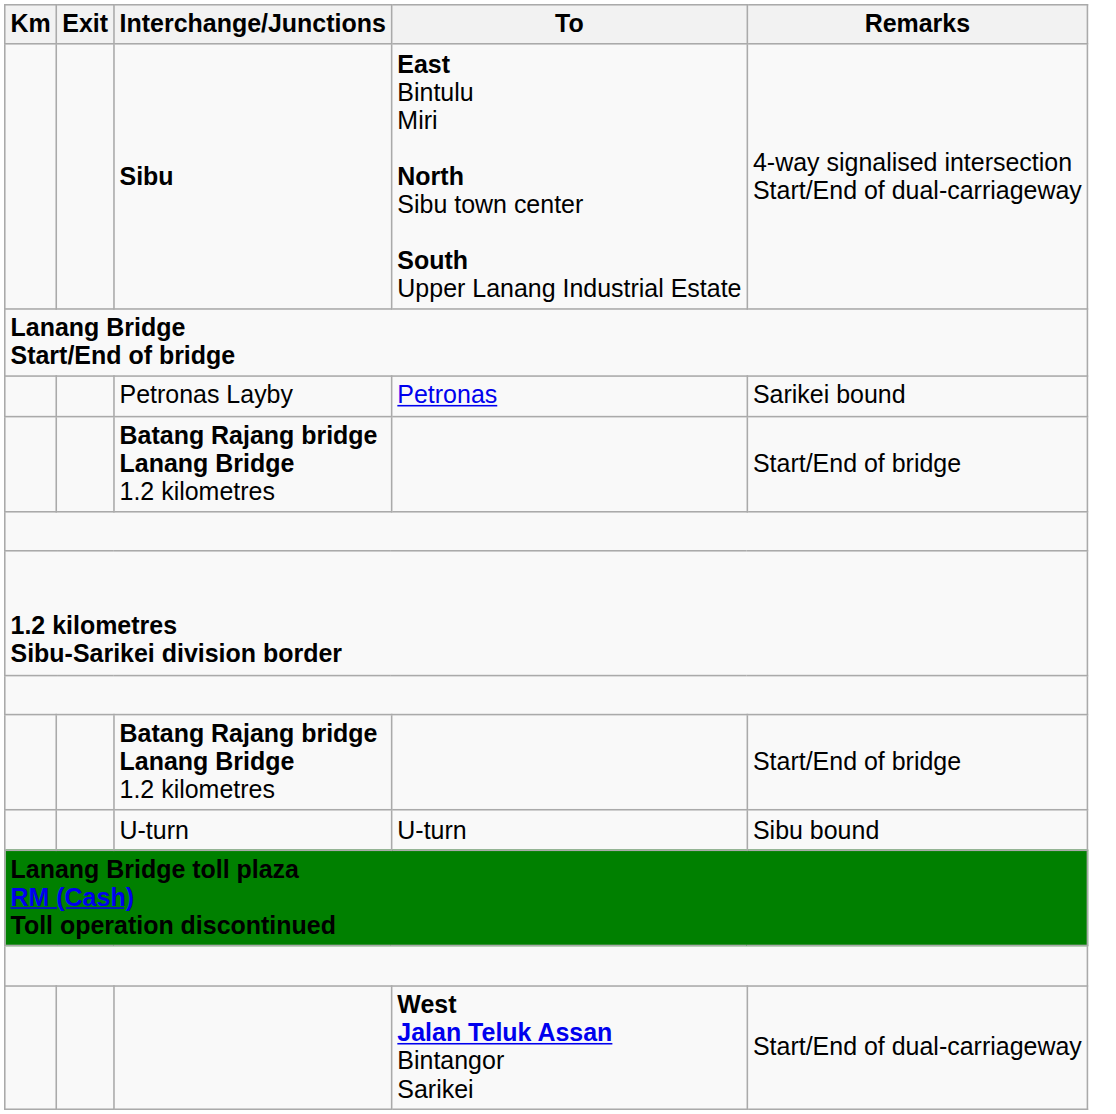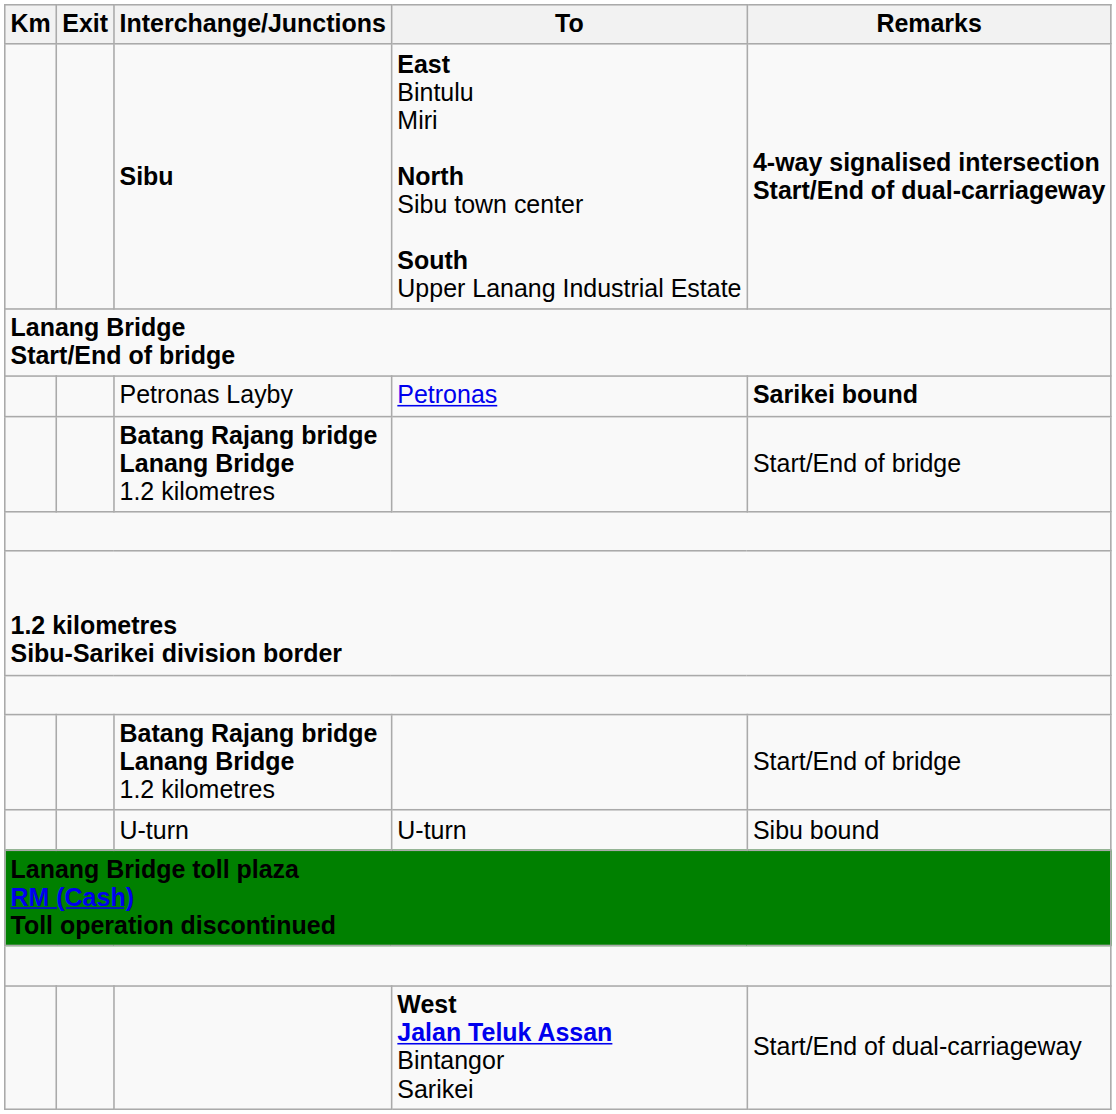(917, 176) normal -> (929, 176) bold
(829, 395) normal -> (835, 395) bold
